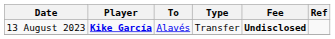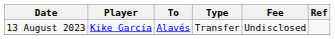(121, 27) bold -> (121, 27) normal
(275, 27) bold -> (275, 27) normal
